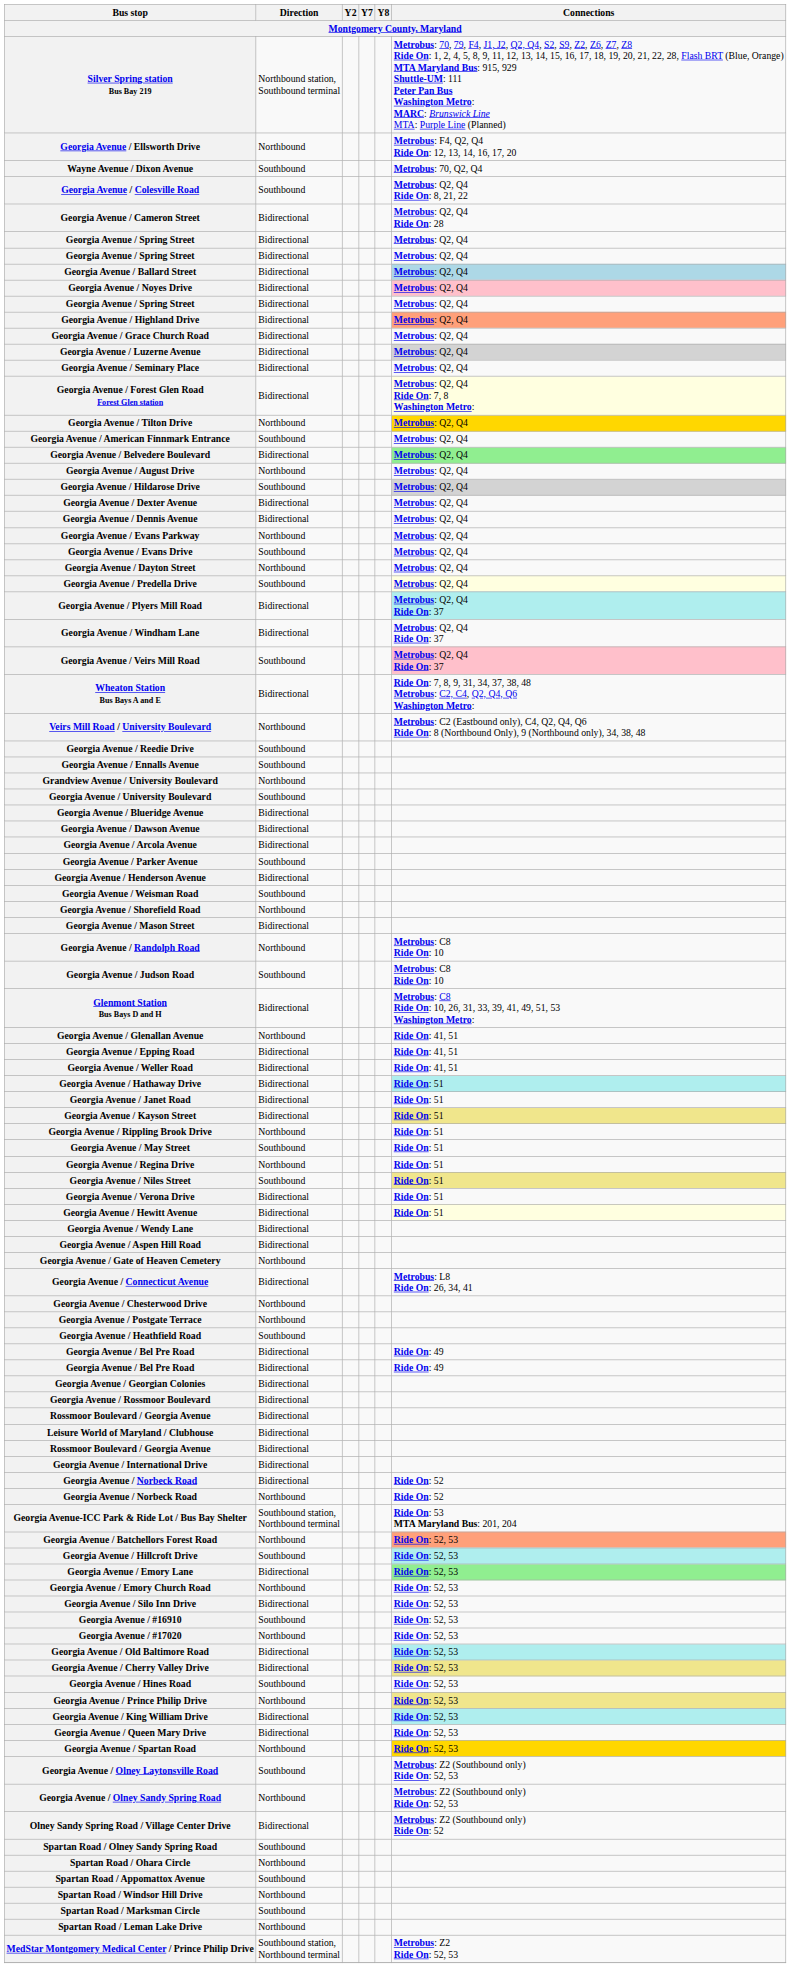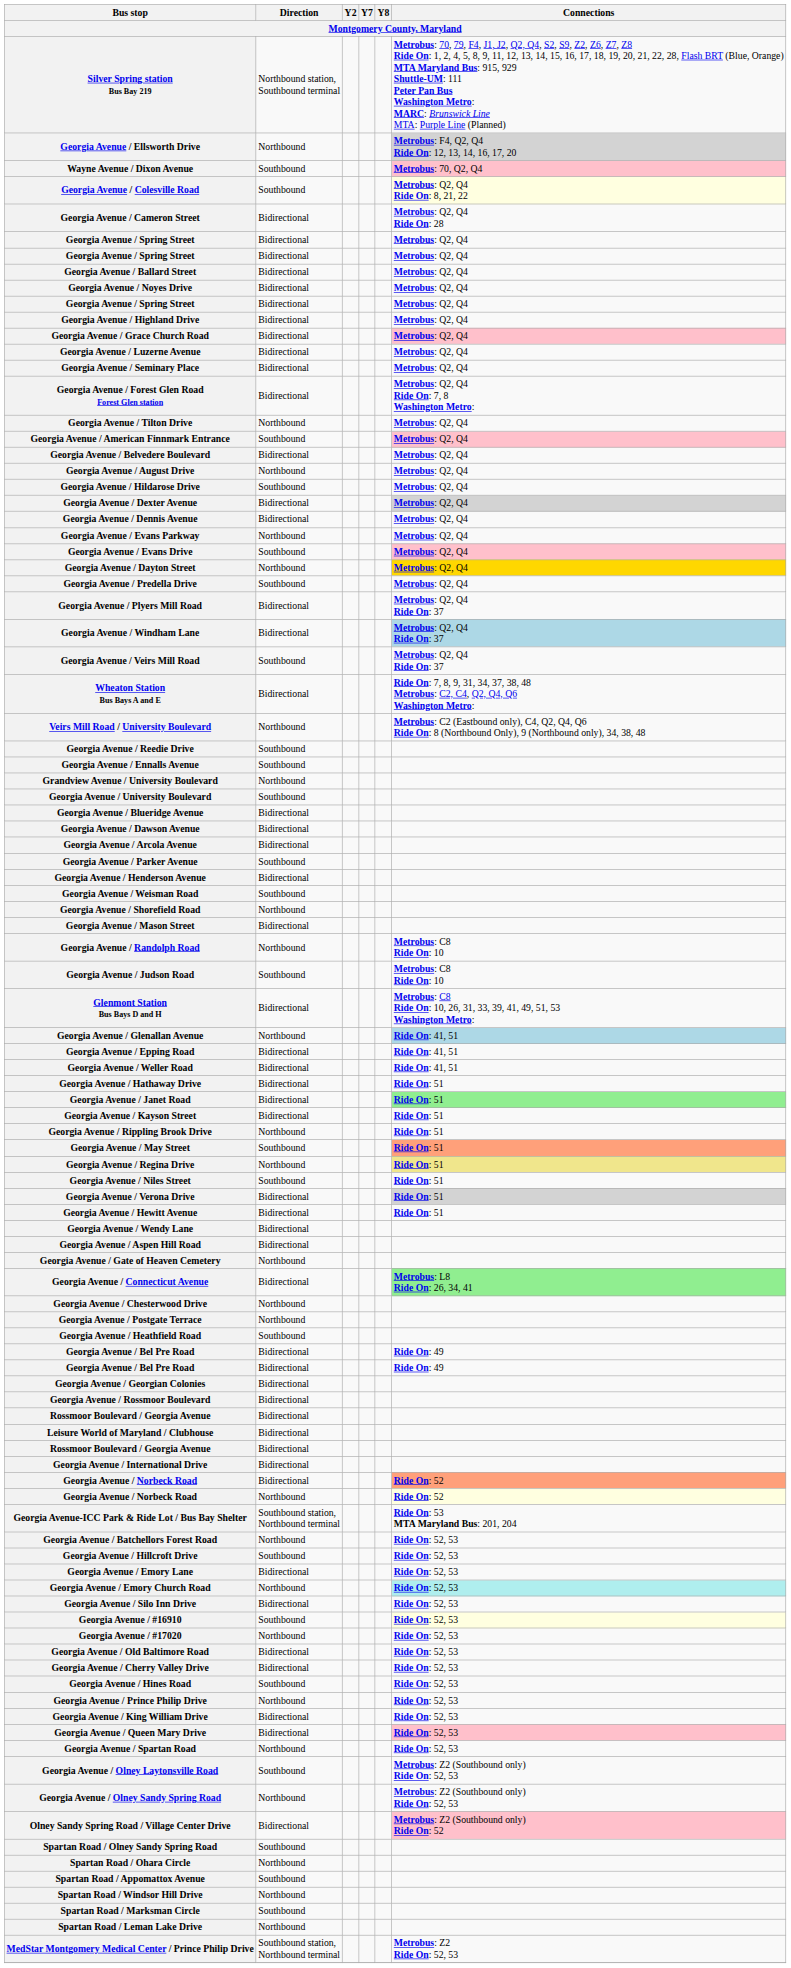(455, 147) no background -> (455, 147) lightgrey background
(438, 169) no background -> (438, 169) pink background
(431, 190) no background -> (431, 190) lightyellow background
(431, 272) lightblue background -> (431, 272) no background
(431, 288) pink background -> (431, 288) no background
(431, 320) lightsalmon background -> (431, 320) no background
(431, 336) no background -> (431, 336) pink background
(431, 352) lightgrey background -> (431, 352) no background
(434, 396) lightyellow background -> (434, 396) no background
(431, 423) gold background -> (431, 423) no background
(431, 439) no background -> (431, 439) pink background
(431, 455) lightgreen background -> (431, 455) no background
(431, 487) lightgrey background -> (431, 487) no background
(431, 503) no background -> (431, 503) lightgrey background
(431, 551) no background -> (431, 551) pink background
(431, 567) no background -> (431, 567) gold background
(431, 584) lightyellow background -> (431, 584) no background
(431, 605) paleturquoise background -> (431, 605) no background
(431, 633) no background -> (431, 633) lightblue background
(431, 660) pink background -> (431, 660) no background
(426, 1036) no background -> (426, 1036) lightblue background
(419, 1084) paleturquoise background -> (419, 1084) no background
(419, 1100) no background -> (419, 1100) lightgreen background
(419, 1116) khaki background -> (419, 1116) no background
(419, 1148) no background -> (419, 1148) lightsalmon background
(419, 1164) no background -> (419, 1164) khaki background
(419, 1180) khaki background -> (419, 1180) no background
(419, 1196) no background -> (419, 1196) lightgrey background
(419, 1212) lightyellow background -> (419, 1212) no background
(433, 1282) no background -> (433, 1282) lightgreen background
(419, 1480) no background -> (419, 1480) lightsalmon background
(419, 1496) no background -> (419, 1496) lightyellow background
(426, 1540) lightsalmon background -> (426, 1540) no background
(426, 1556) paleturquoise background -> (426, 1556) no background
(426, 1572) lightgreen background -> (426, 1572) no background
(426, 1588) no background -> (426, 1588) paleturquoise background
(426, 1620) no background -> (426, 1620) lightyellow background
(426, 1652) paleturquoise background -> (426, 1652) no background
(426, 1668) khaki background -> (426, 1668) no background
(426, 1700) khaki background -> (426, 1700) no background
(426, 1716) paleturquoise background -> (426, 1716) no background
(426, 1732) no background -> (426, 1732) pink background
(426, 1748) gold background -> (426, 1748) no background
(460, 1825) no background -> (460, 1825) pink background
